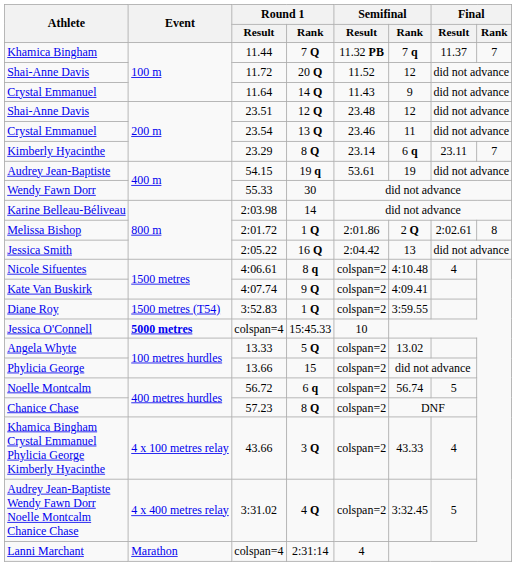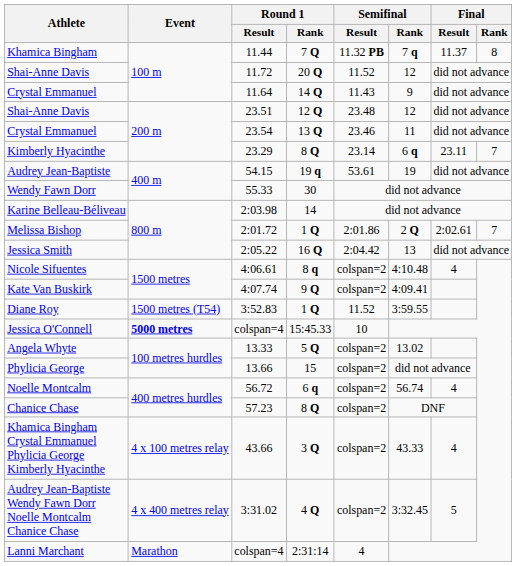(494, 53) 7 -> (494, 53) 8
(494, 230) 8 -> (494, 230) 7
(362, 309) colspan=2 -> (362, 309) 11.52
(454, 388) 5 -> (454, 388) 4
